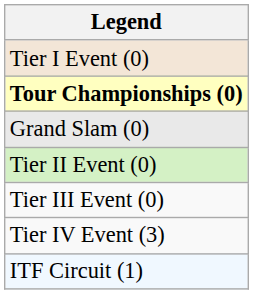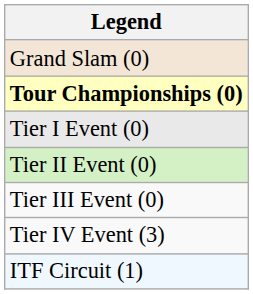(79, 57) Tier I Event (0) -> (80, 57) Grand Slam (0)
(80, 128) Grand Slam (0) -> (79, 128) Tier I Event (0)
